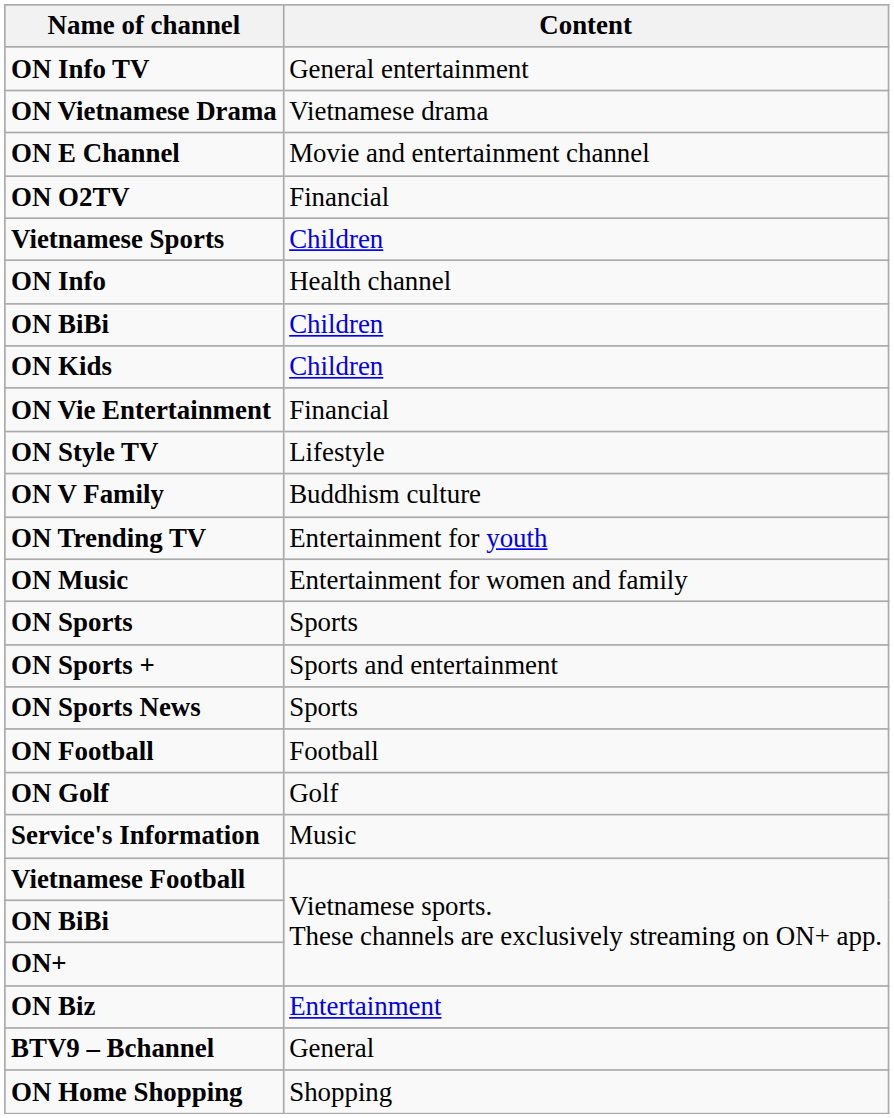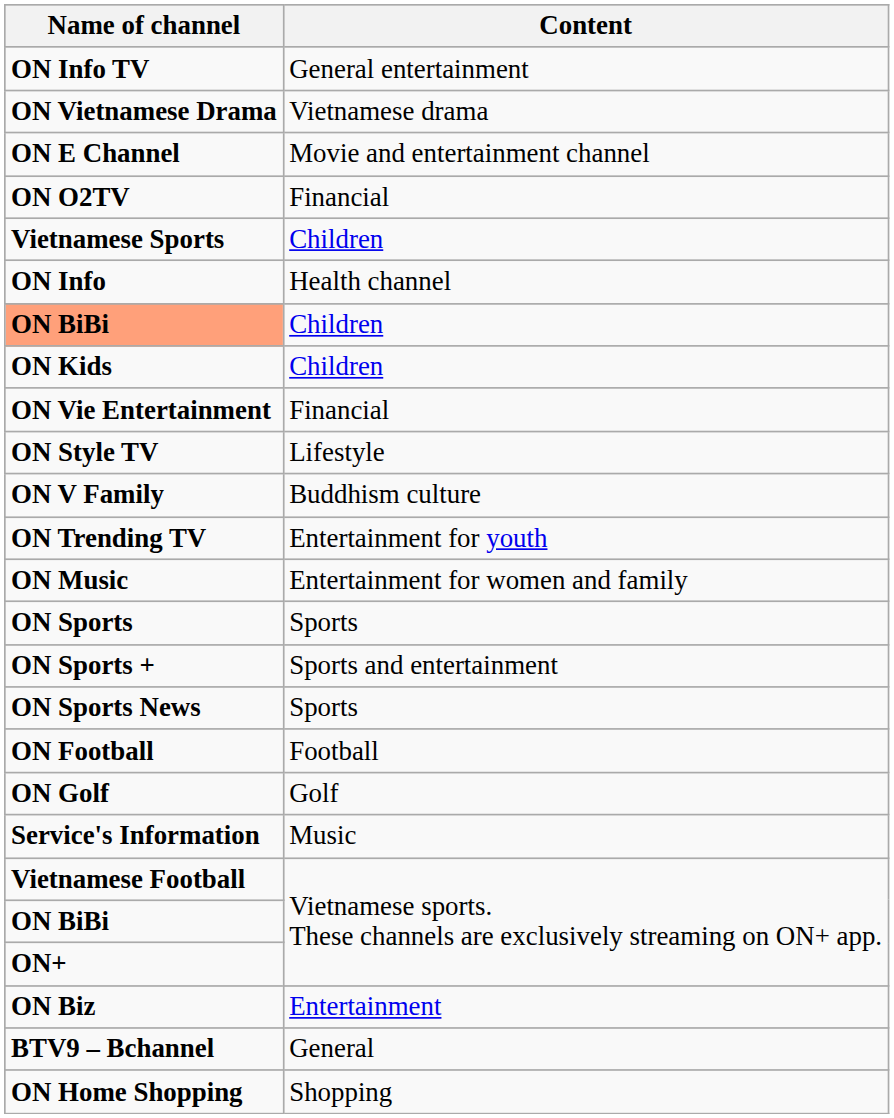(60, 324) no background -> (60, 324) lightsalmon background
